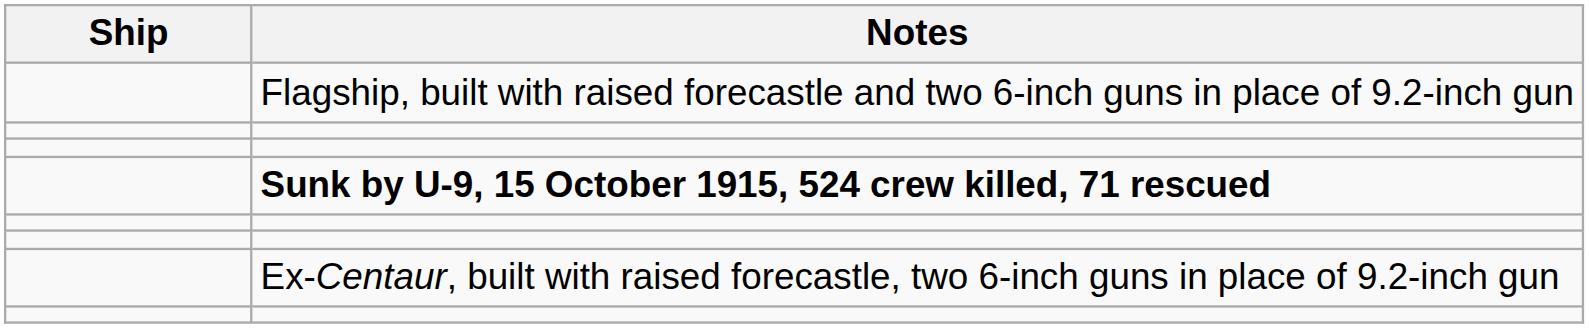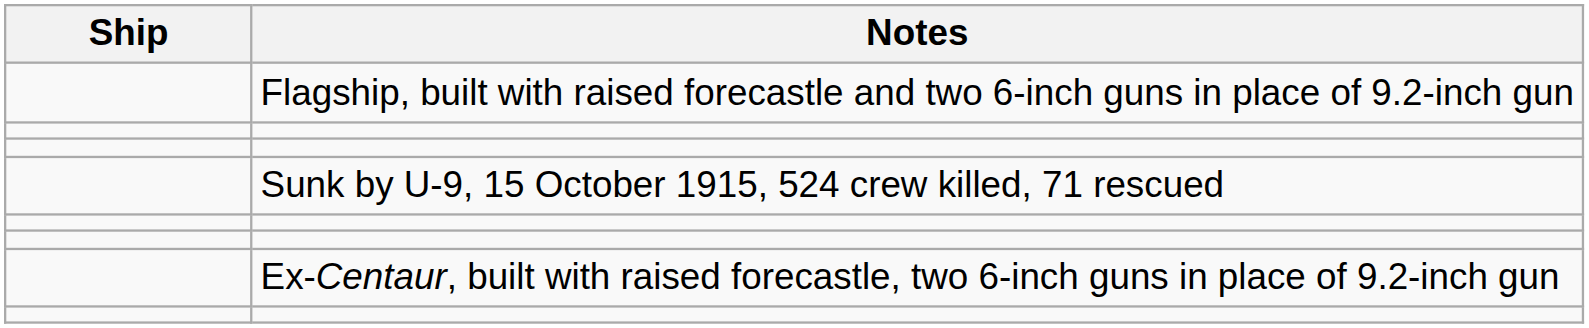(766, 184) bold -> (742, 184) normal
